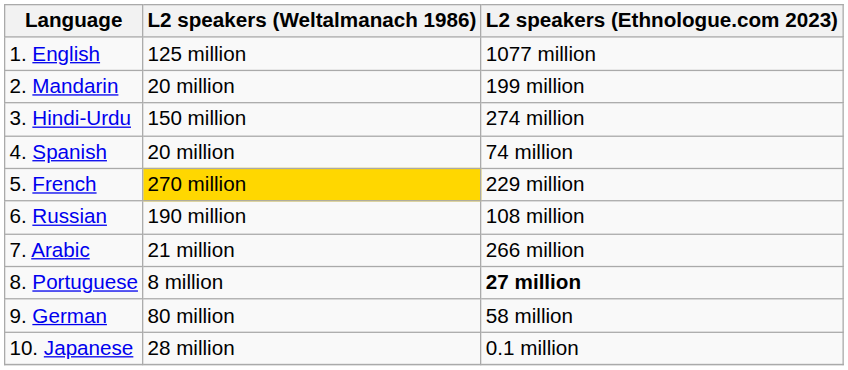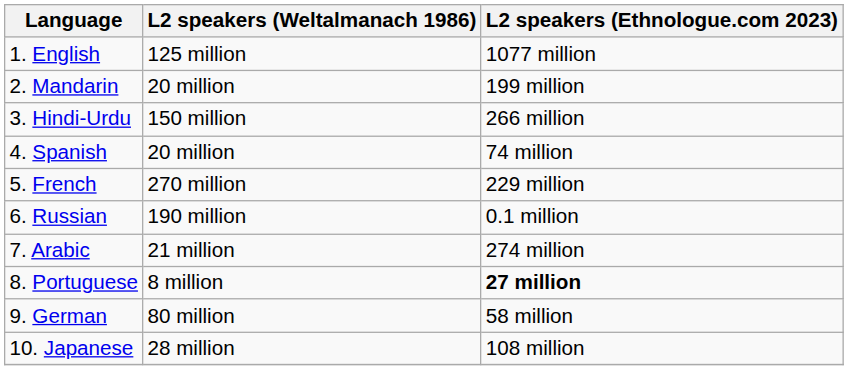(535, 119) 274 million -> (535, 119) 266 million
(197, 184) gold background -> (197, 184) no background
(535, 217) 108 million -> (532, 217) 0.1 million
(535, 250) 266 million -> (535, 250) 274 million
(532, 348) 0.1 million -> (535, 348) 108 million
